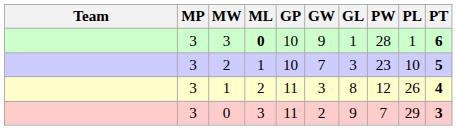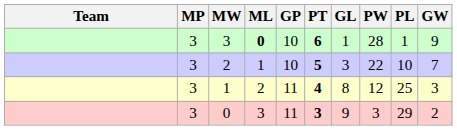columns swapped: (322, 16) <-> (439, 16)
(383, 64) 23 -> (376, 64) 22
(412, 88) 26 -> (405, 88) 25
(383, 112) 7 -> (376, 112) 3
